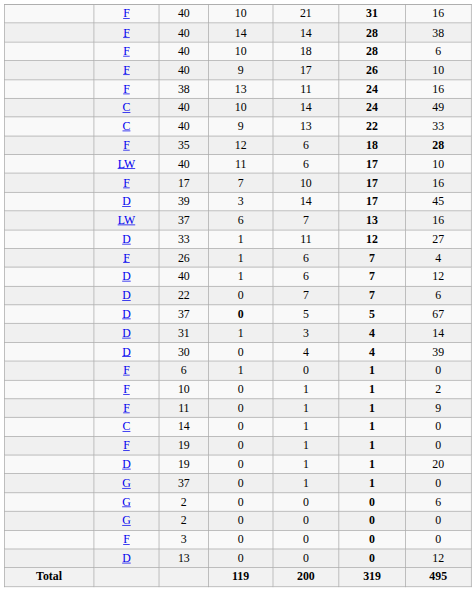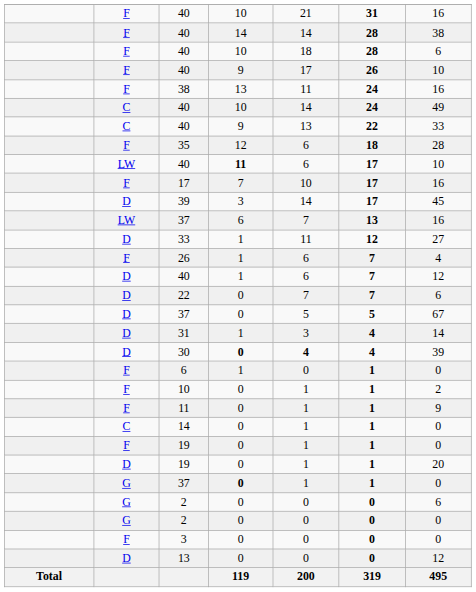(438, 145) bold -> (438, 145) normal
(241, 164) normal -> (241, 164) bold
(241, 314) bold -> (241, 314) normal
(241, 351) normal -> (241, 351) bold
(306, 351) normal -> (306, 351) bold
(241, 483) normal -> (241, 483) bold
